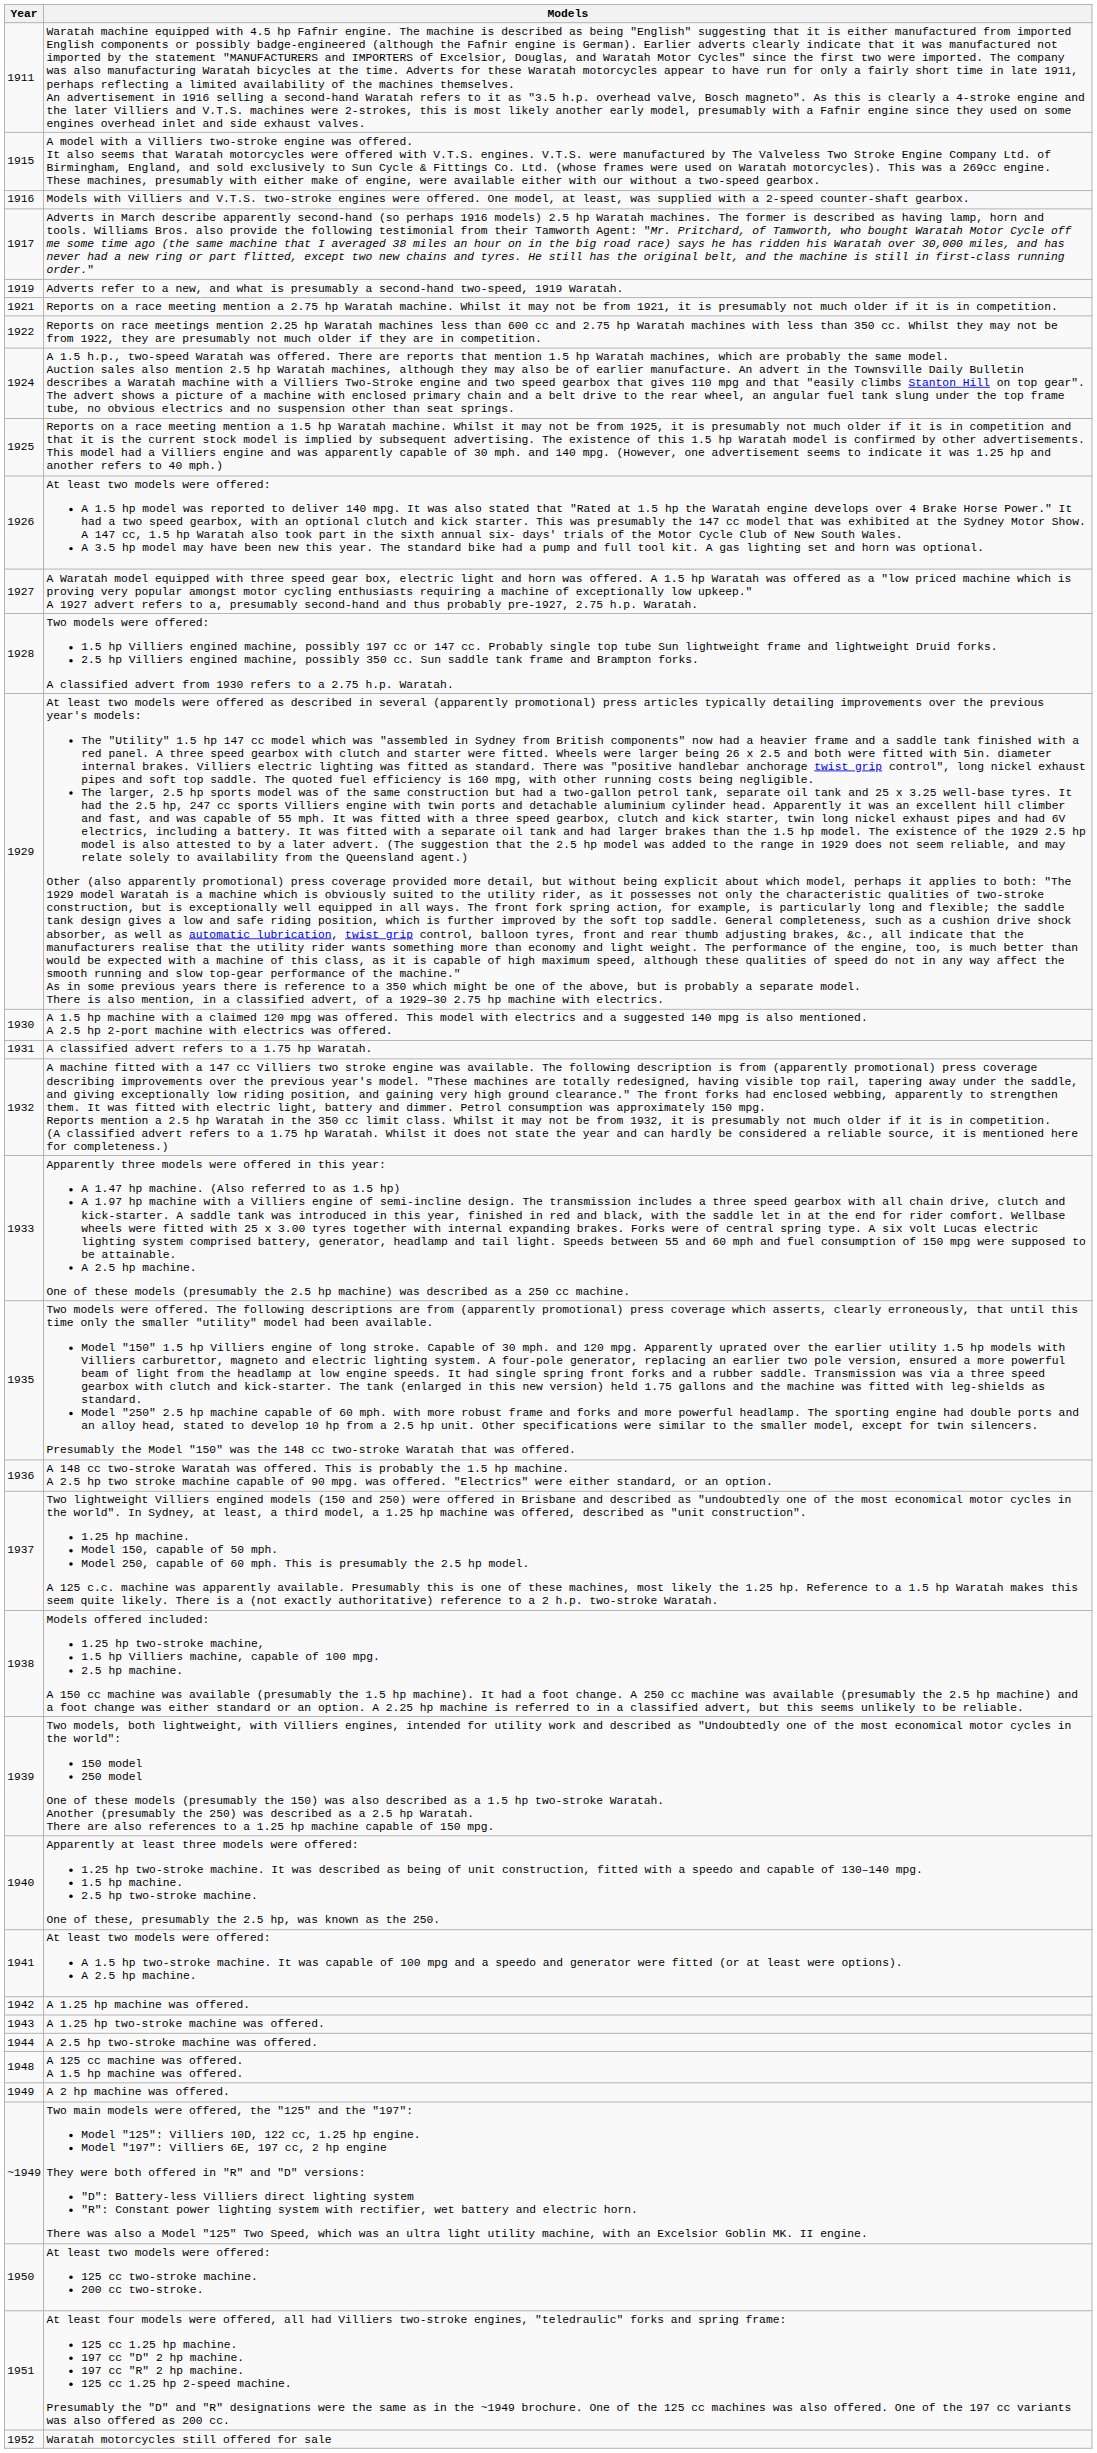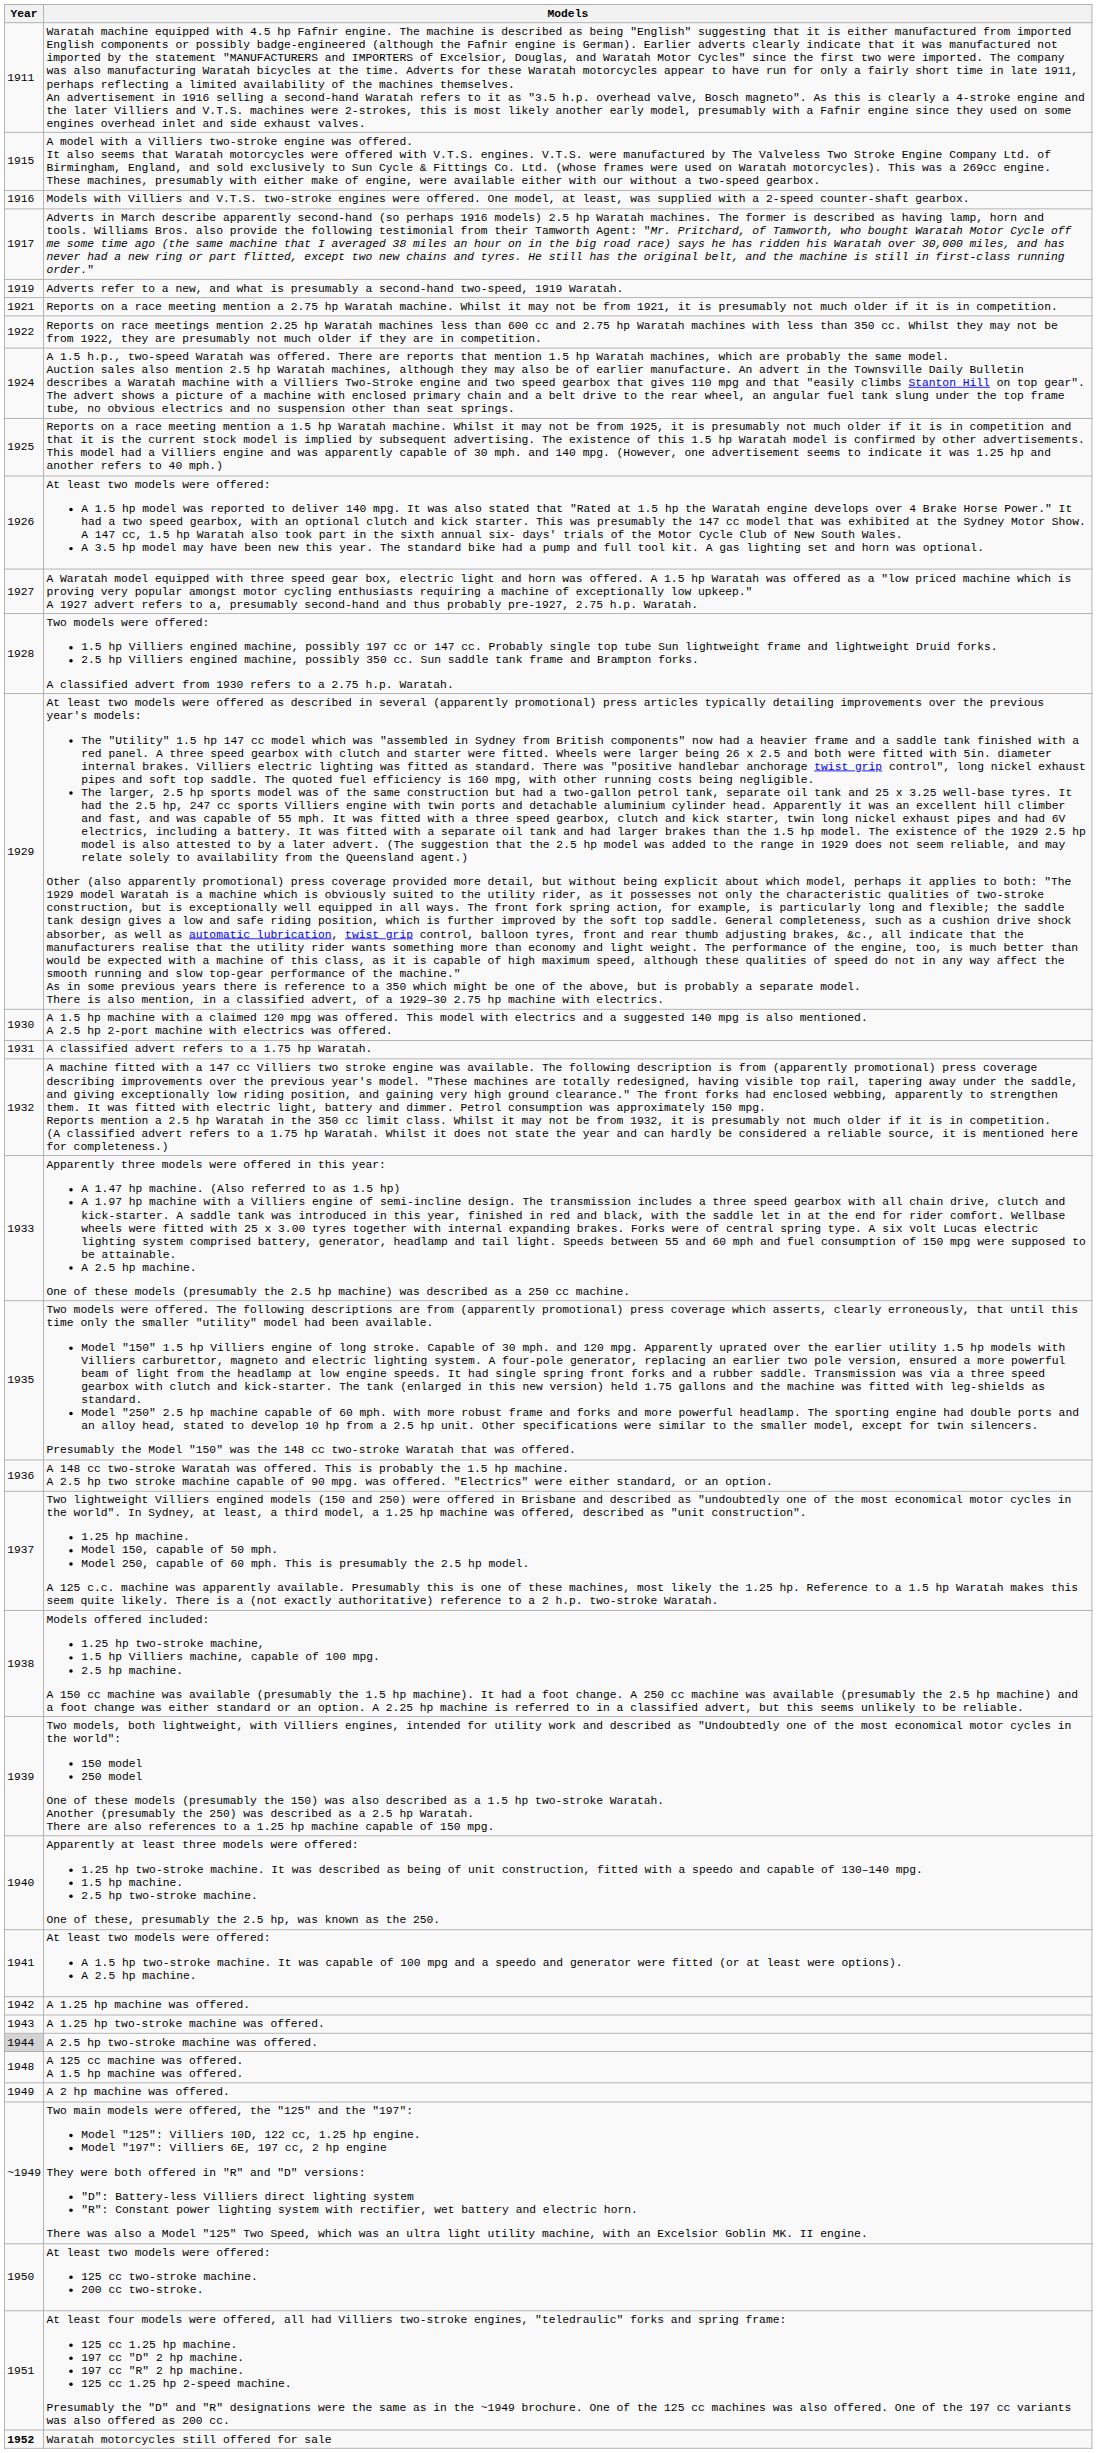(21, 2043) no background -> (21, 2043) lightgrey background
(21, 2439) normal -> (21, 2439) bold
